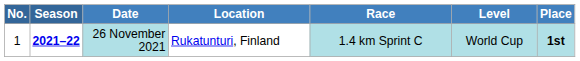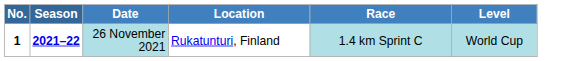- column: (556, 14)
(17, 40) normal -> (17, 40) bold
